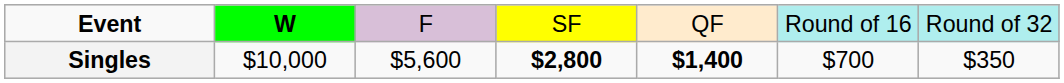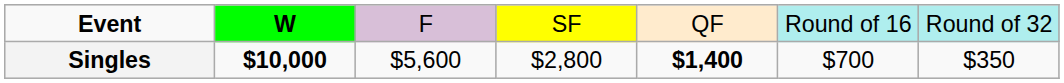(285, 60) normal -> (285, 60) bold
(567, 60) bold -> (567, 60) normal
